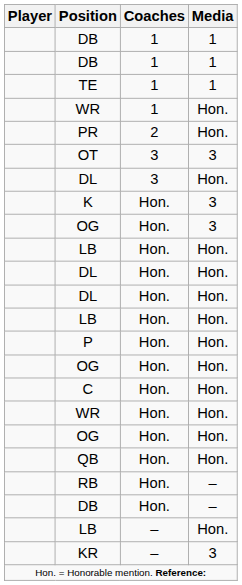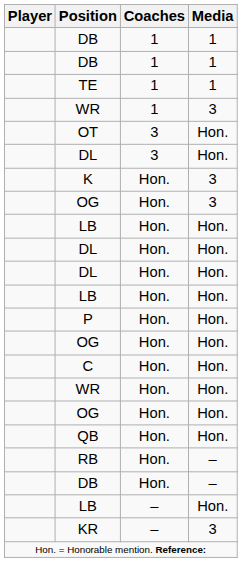(213, 109) Hon. -> (213, 109) 3
- row: (88, 132)
(213, 156) 3 -> (213, 132) Hon.
